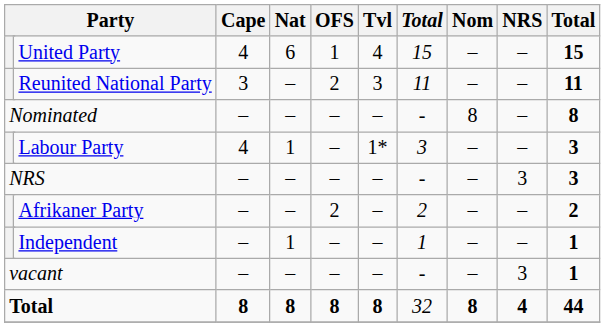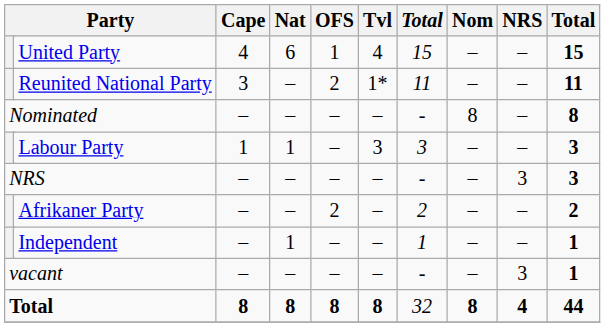(378, 83) 3 -> (378, 83) 1*
(243, 147) 4 -> (243, 147) 1
(378, 147) 1* -> (378, 147) 3
